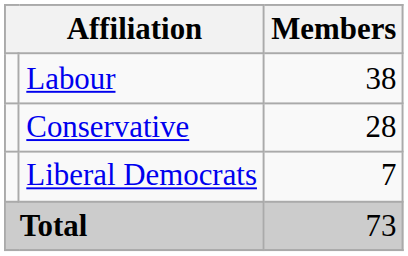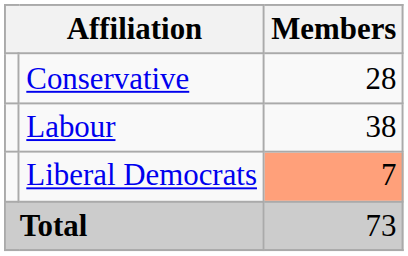rows swapped: (71, 77) <-> (108, 126)
(389, 175) no background -> (389, 175) lightsalmon background
